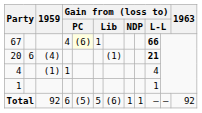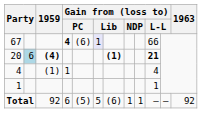(67, 41) normal -> (67, 41) bold
(83, 41) lightyellow background -> (83, 41) no background
(98, 41) no background -> (98, 41) lavender background
(153, 41) bold -> (153, 41) normal
(31, 56) no background -> (31, 56) lightblue background
(52, 56) normal -> (52, 56) bold
(114, 56) normal -> (114, 56) bold
